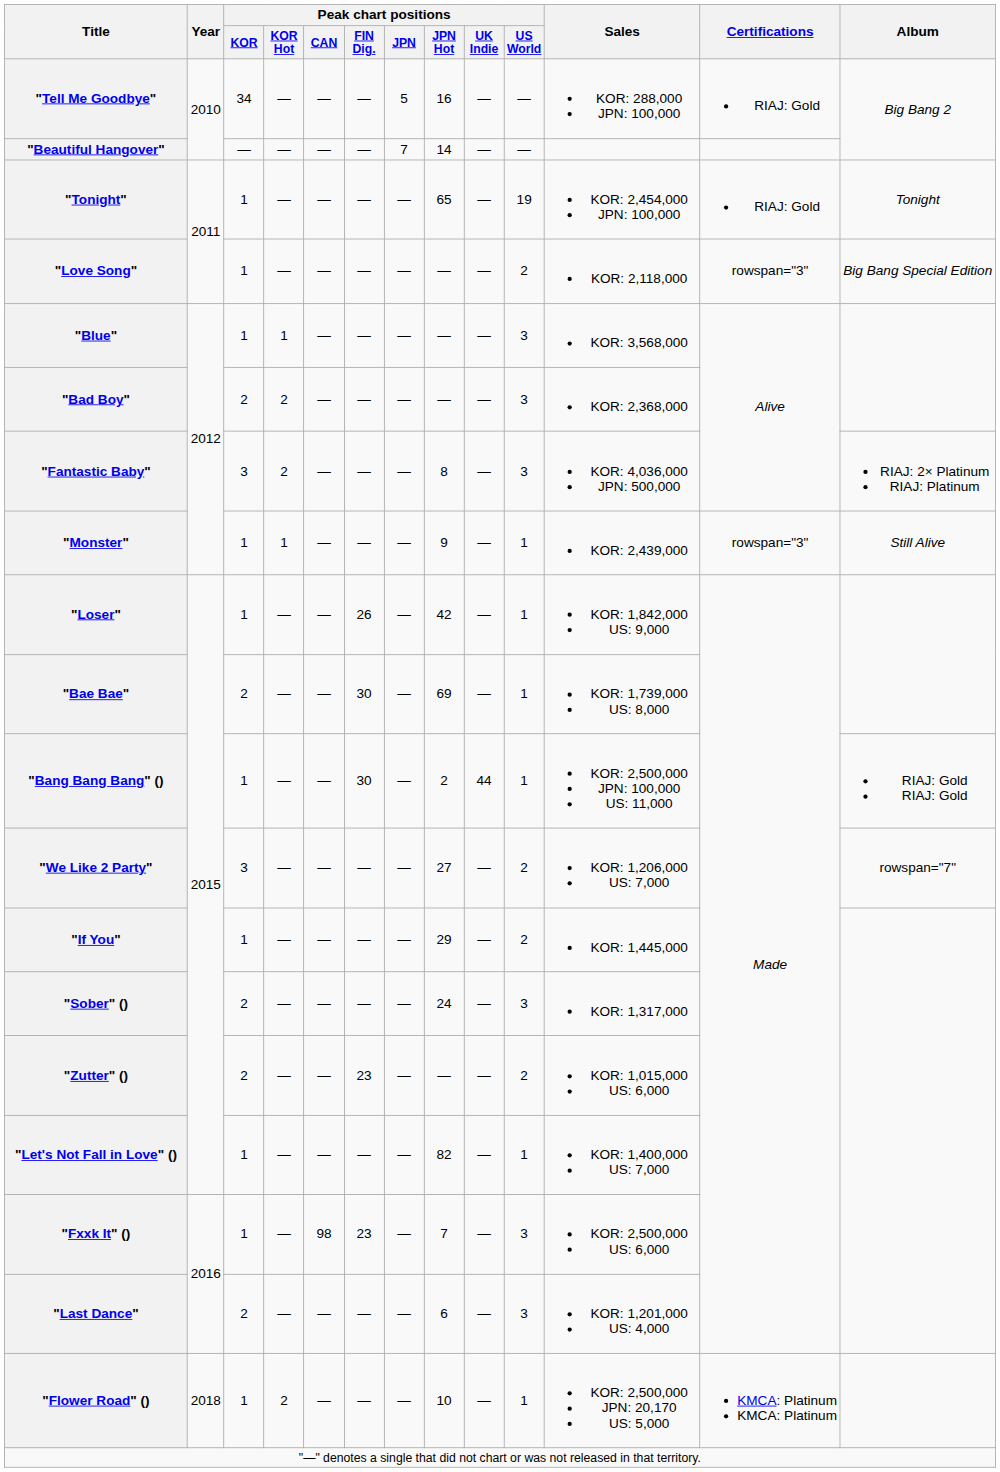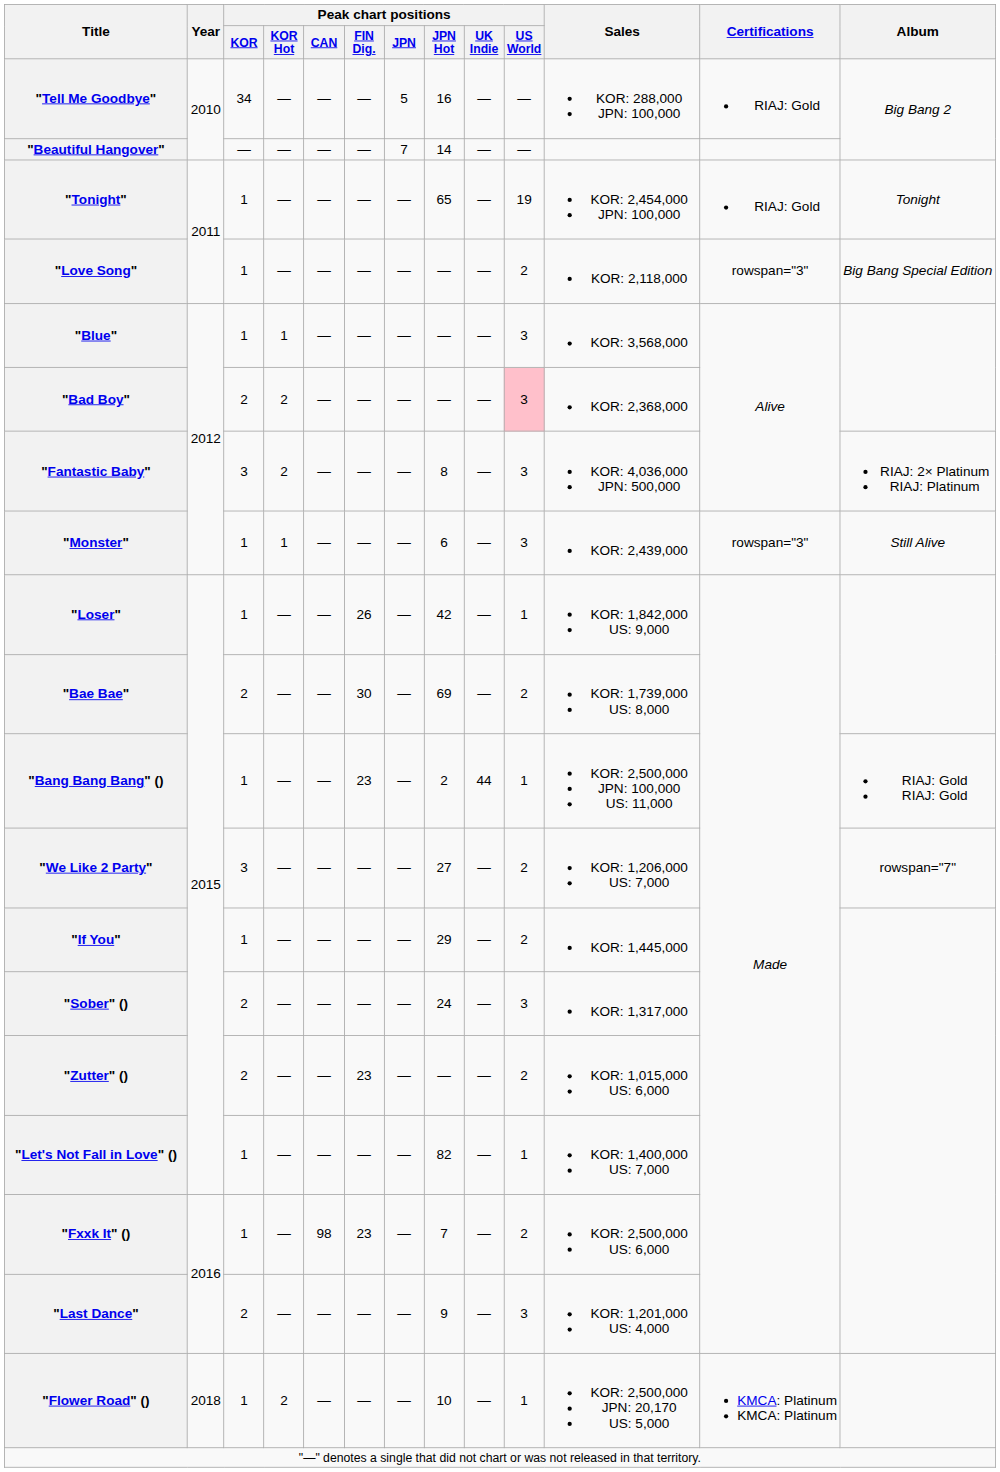(524, 399) no background -> (524, 399) pink background
(444, 542) 9 -> (444, 542) 6
(524, 542) 1 -> (524, 542) 3
(524, 694) 1 -> (524, 694) 2
(364, 781) 30 -> (364, 781) 23
(524, 1234) 3 -> (524, 1234) 2
(444, 1313) 6 -> (444, 1313) 9
